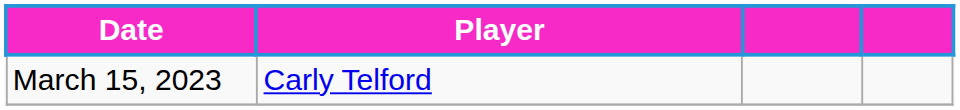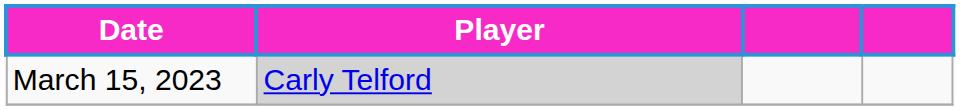(348, 79) no background -> (348, 79) lightgrey background
